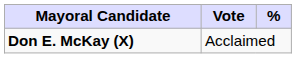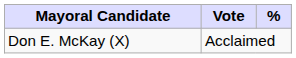(71, 40) bold -> (69, 40) normal
